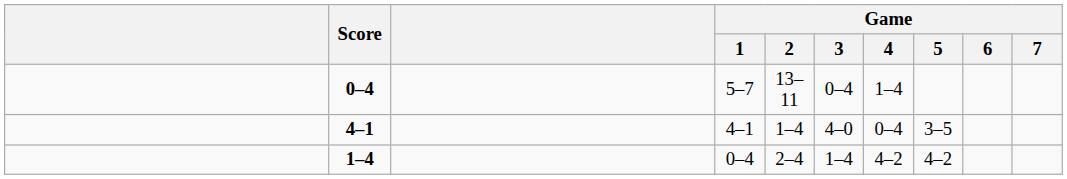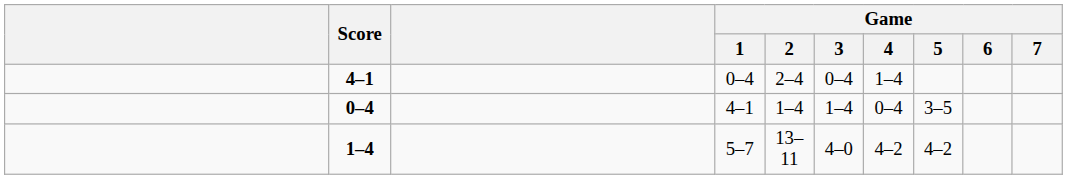(360, 89) 0–4 -> (360, 78) 4–1
(740, 89) 5–7 -> (740, 78) 0–4
(789, 89) 13–11 -> (789, 78) 2–4
(360, 129) 4–1 -> (360, 108) 0–4
(839, 129) 4–0 -> (839, 108) 1–4
(740, 159) 0–4 -> (740, 148) 5–7
(789, 159) 2–4 -> (789, 148) 13–11
(839, 159) 1–4 -> (839, 148) 4–0
